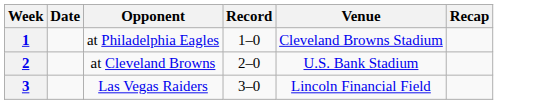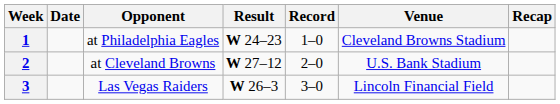+ column: (254, 16)
